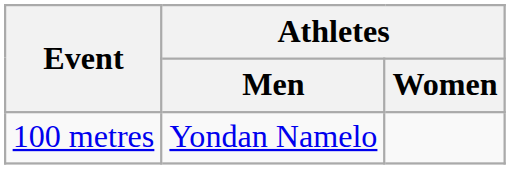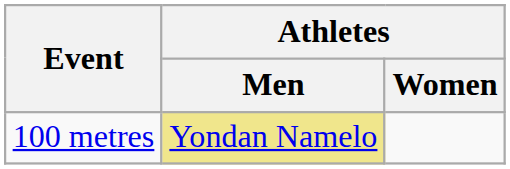(273, 137) no background -> (273, 137) khaki background
